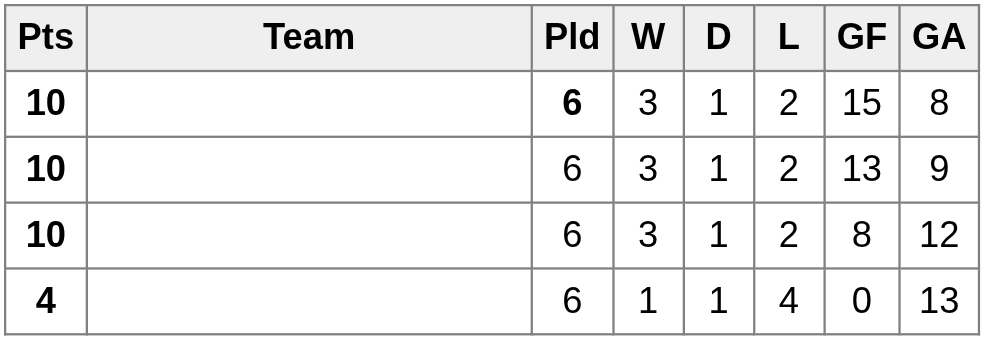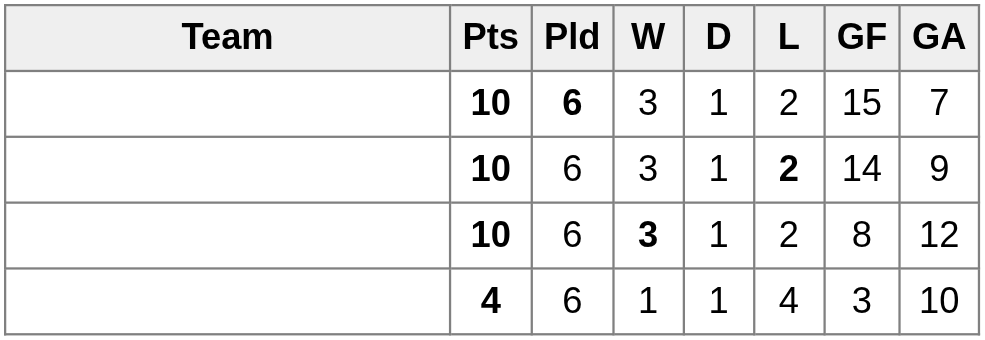columns swapped: (309, 37) <-> (46, 37)
(939, 103) 8 -> (939, 103) 7
(789, 169) normal -> (789, 169) bold
(862, 169) 13 -> (862, 169) 14
(648, 234) normal -> (648, 234) bold
(862, 300) 0 -> (862, 300) 3
(939, 300) 13 -> (939, 300) 10
